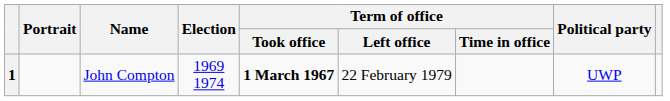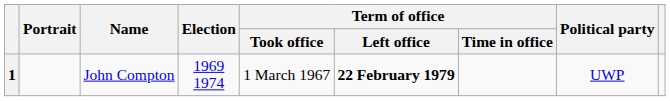(289, 74) bold -> (287, 74) normal
(397, 74) normal -> (396, 74) bold
